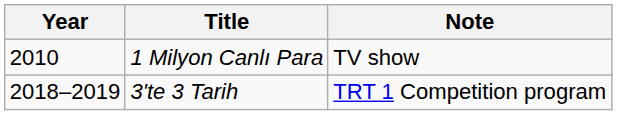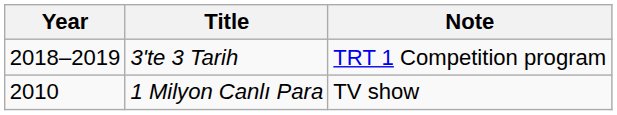rows swapped: (227, 57) <-> (184, 92)
